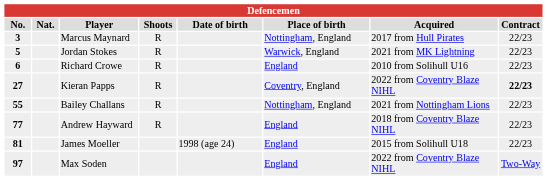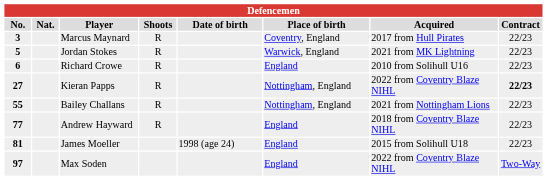(308, 38) Nottingham, England -> (302, 38) Coventry, England
(302, 85) Coventry, England -> (308, 85) Nottingham, England
